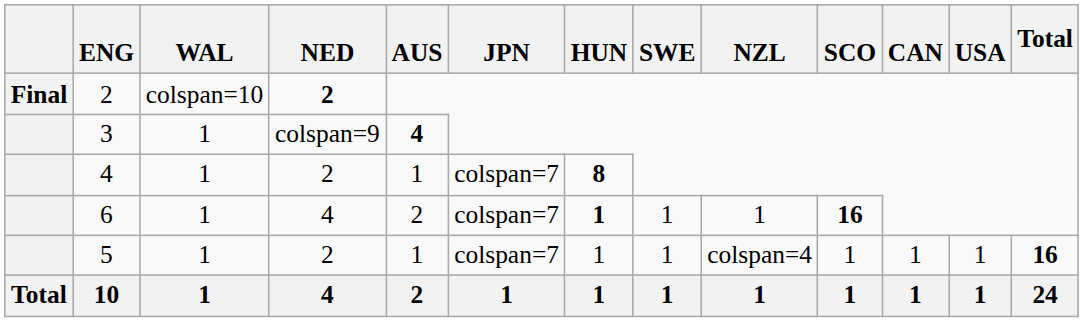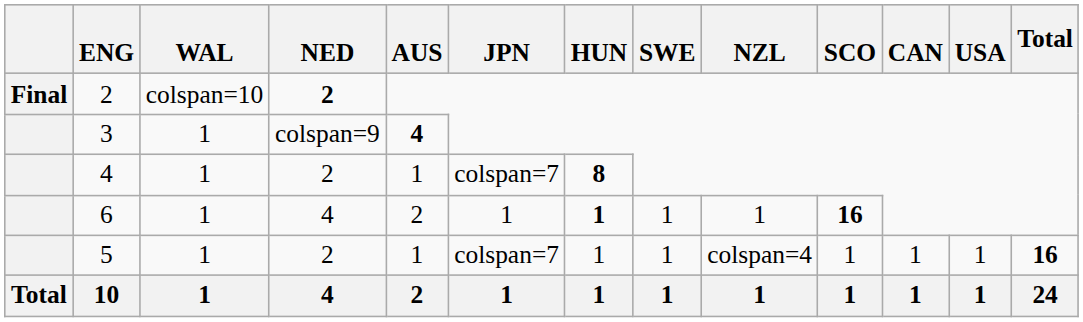(507, 214) colspan=7 -> (507, 214) 1
